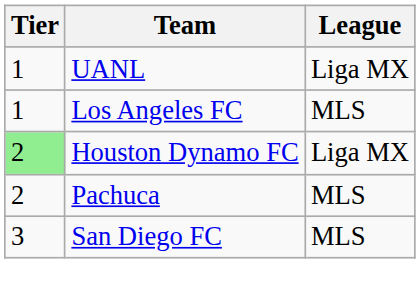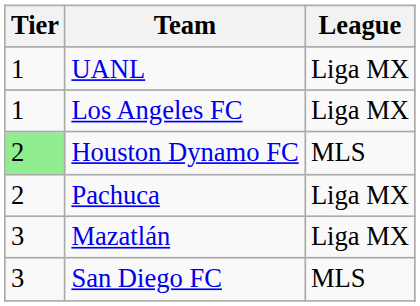(338, 110) MLS -> (360, 110) Liga MX
(360, 152) Liga MX -> (338, 152) MLS
(338, 194) MLS -> (360, 194) Liga MX
+ row: (121, 236)
